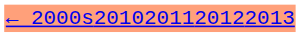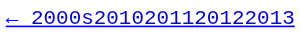(150, 18) lightsalmon background -> (150, 18) no background
